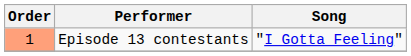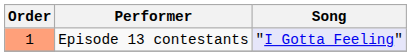(329, 40) no background -> (329, 40) lavender background
